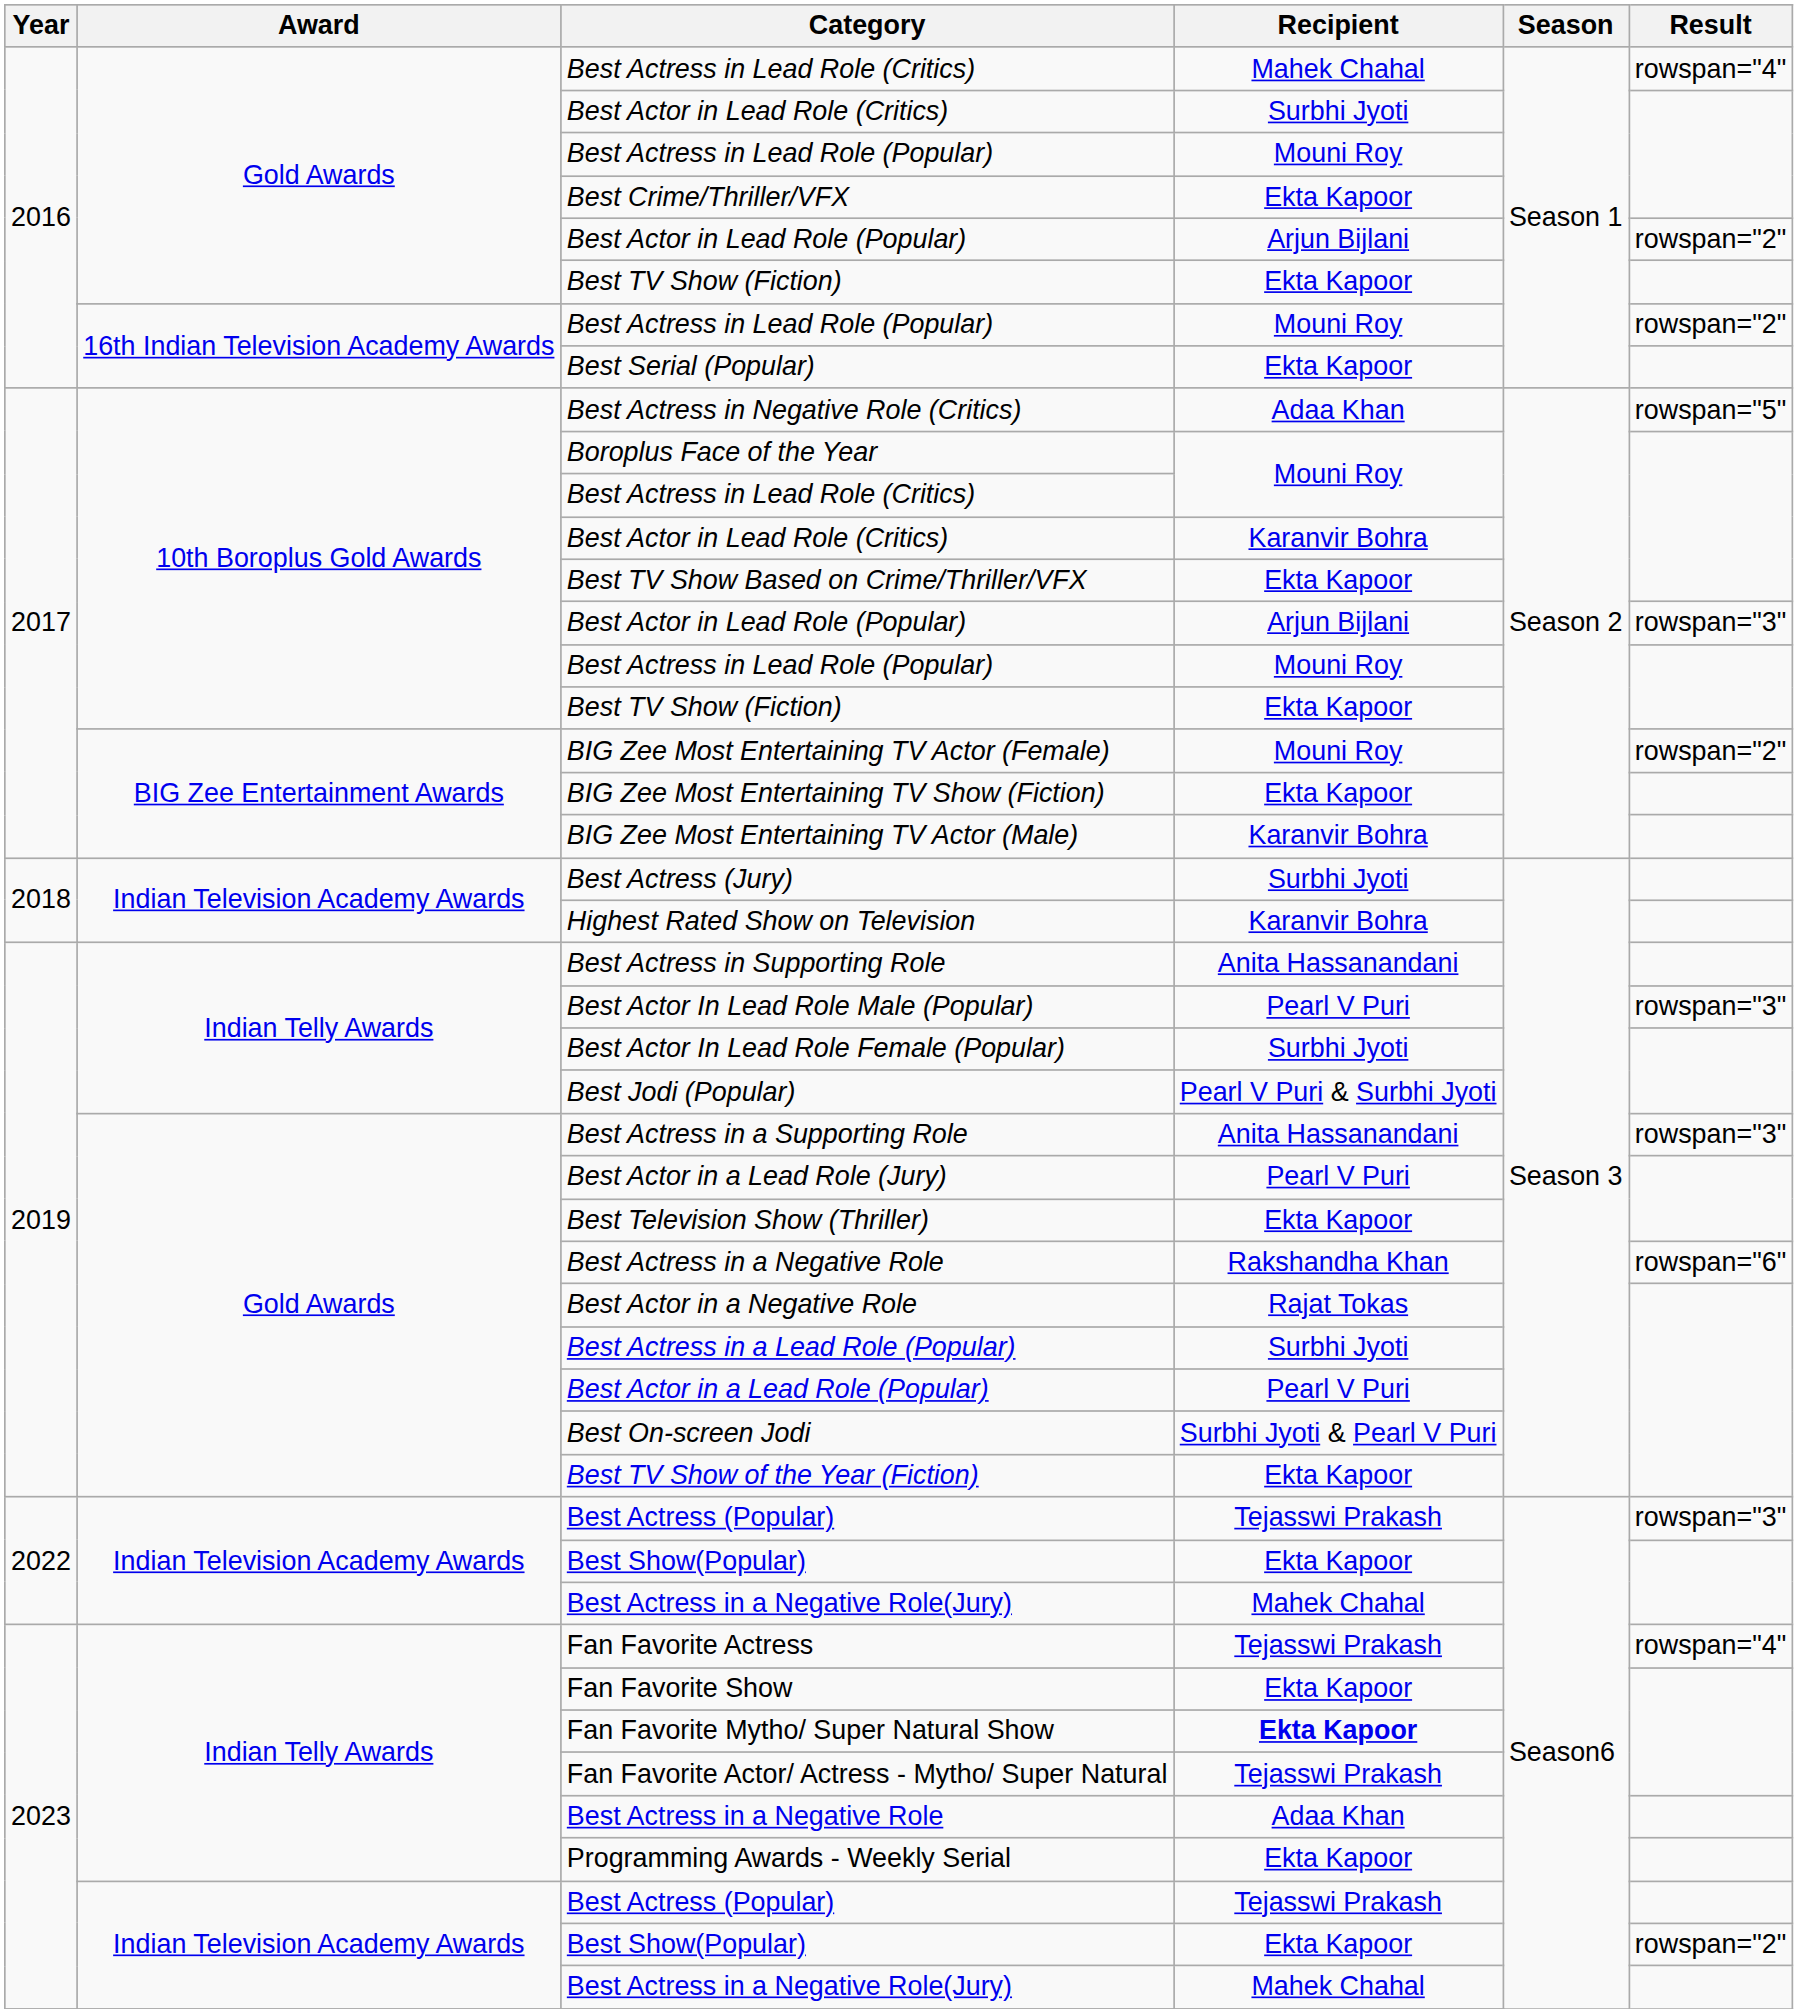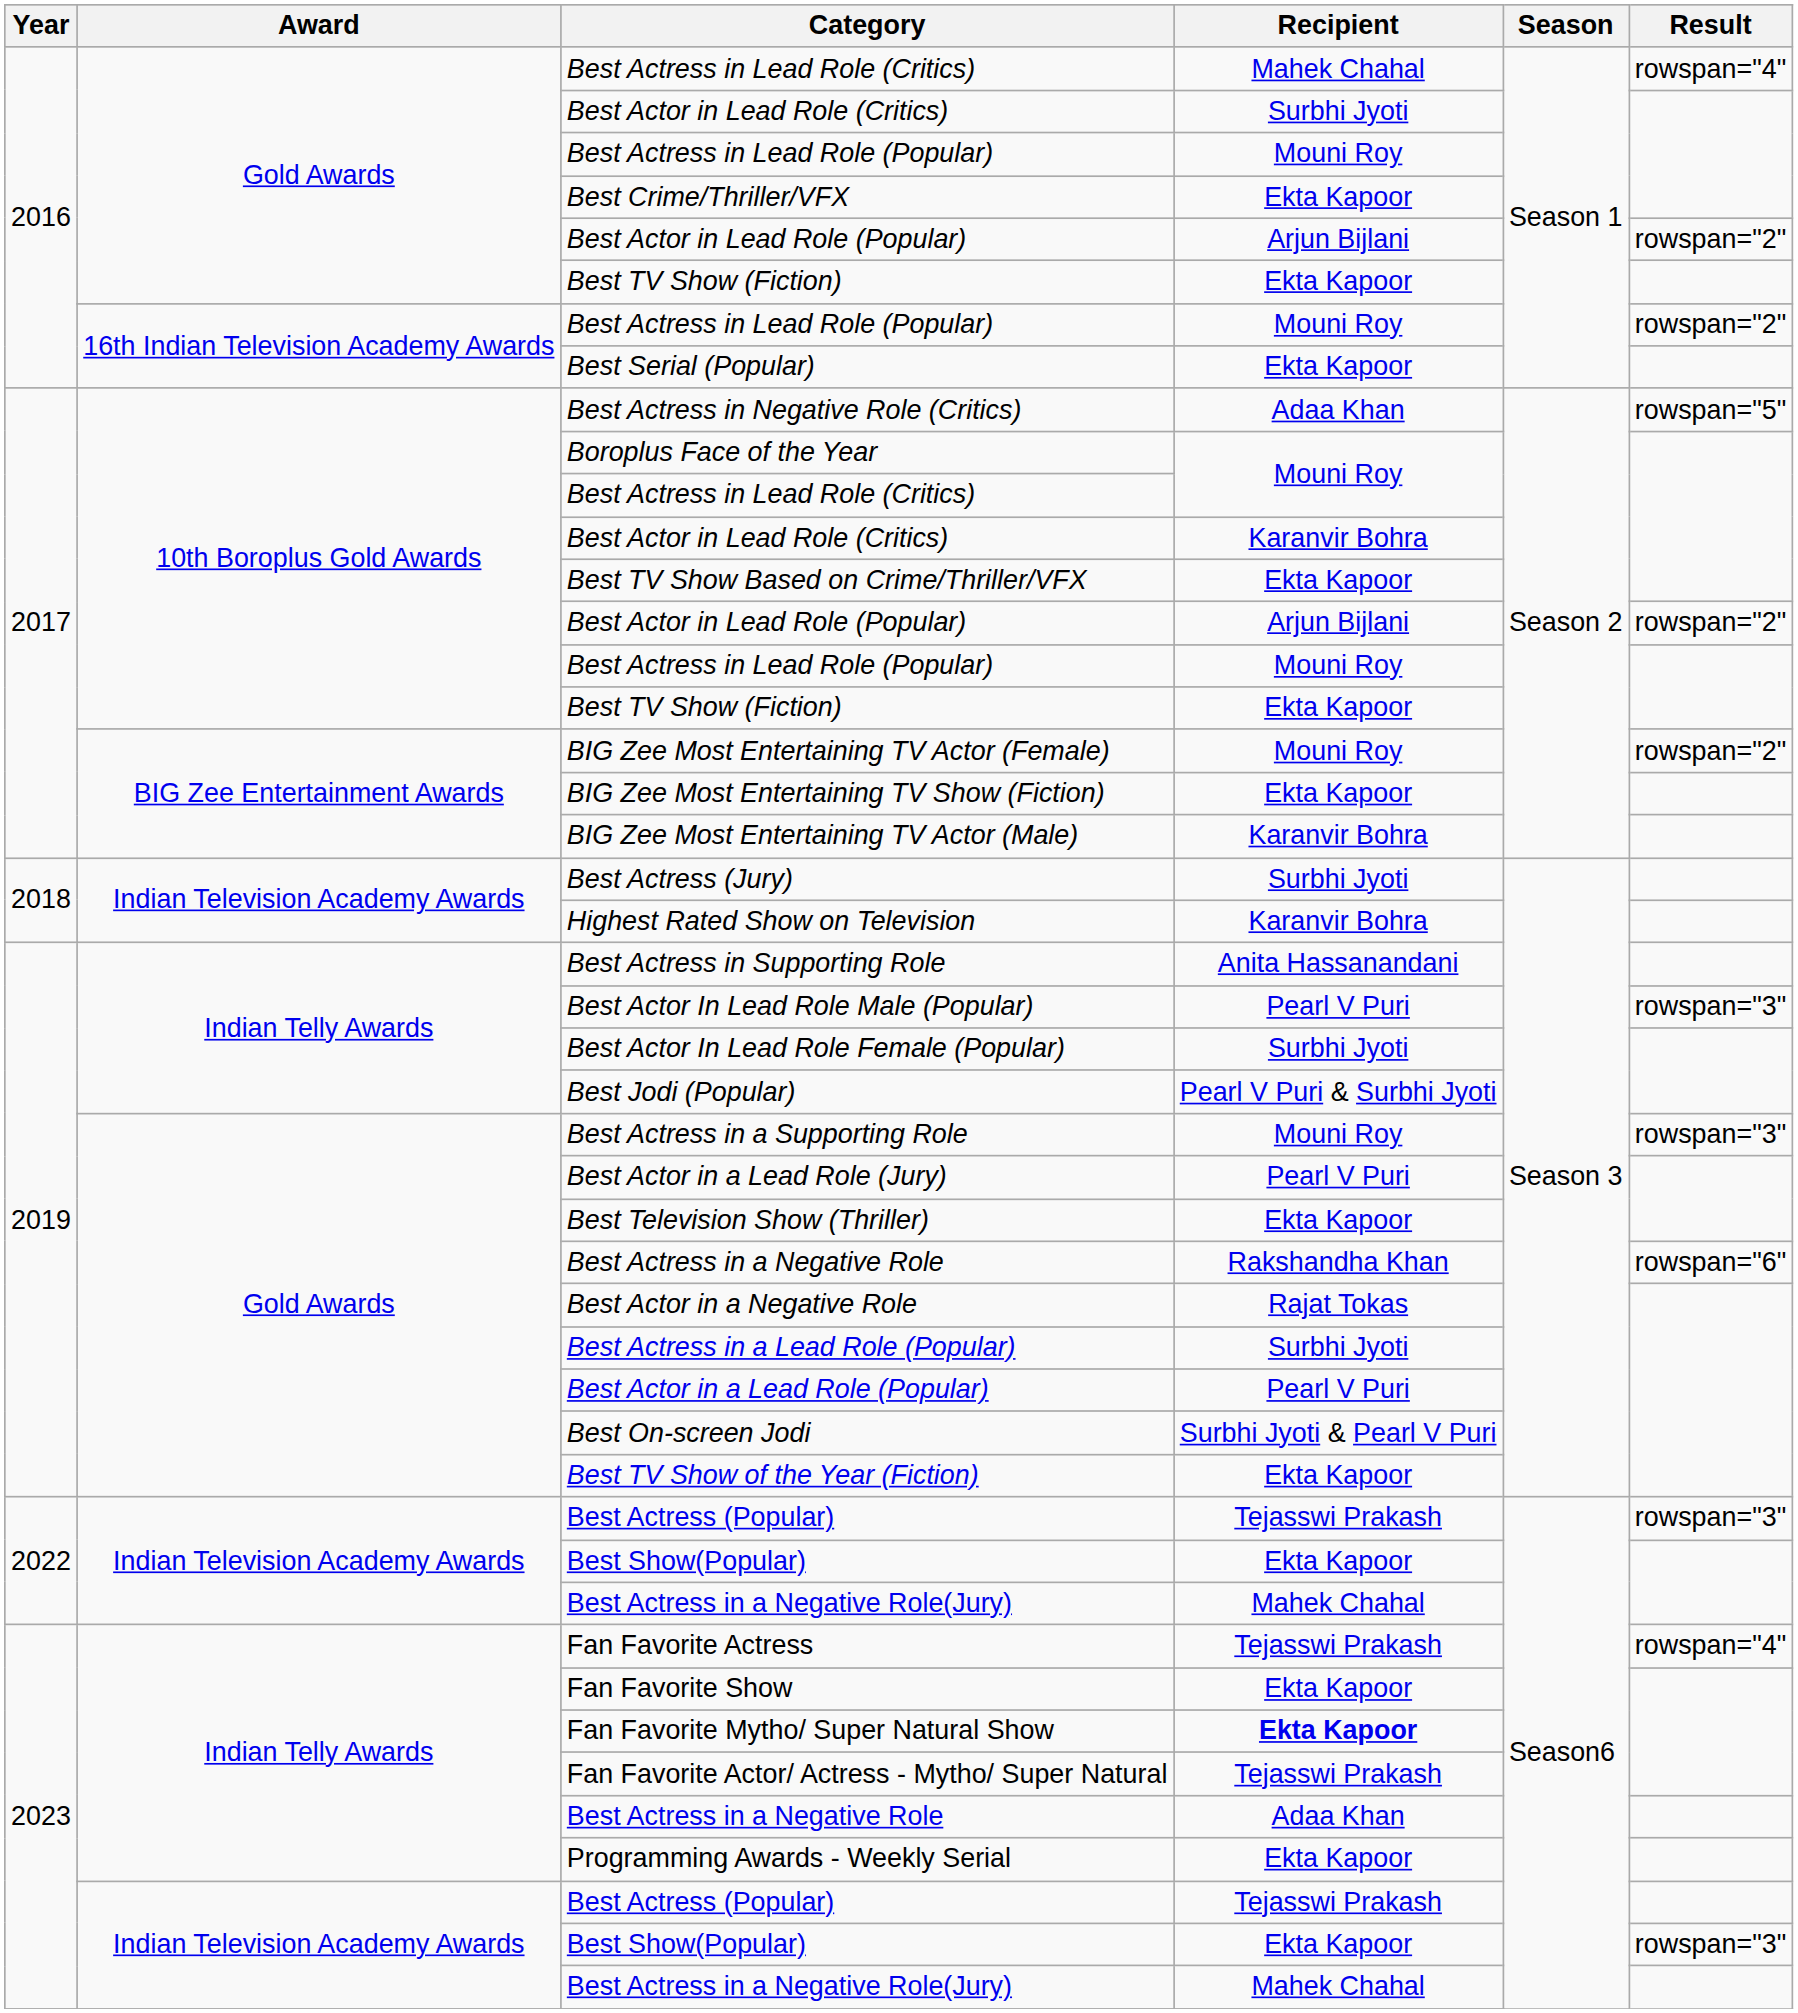(1711, 622) rowspan="3" -> (1711, 622) rowspan="2"
(1338, 1134) Anita Hassanandani -> (1338, 1134) Mouni Roy
(1711, 1944) rowspan="2" -> (1711, 1944) rowspan="3"
